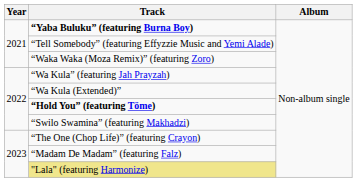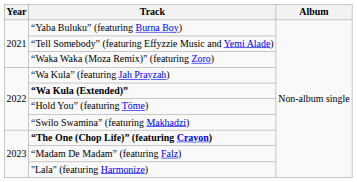(112, 28) bold -> (107, 28) normal
(76, 91) normal -> (80, 91) bold
(93, 106) bold -> (90, 106) normal
(116, 138) normal -> (122, 138) bold
(90, 169) khaki background -> (90, 169) no background
